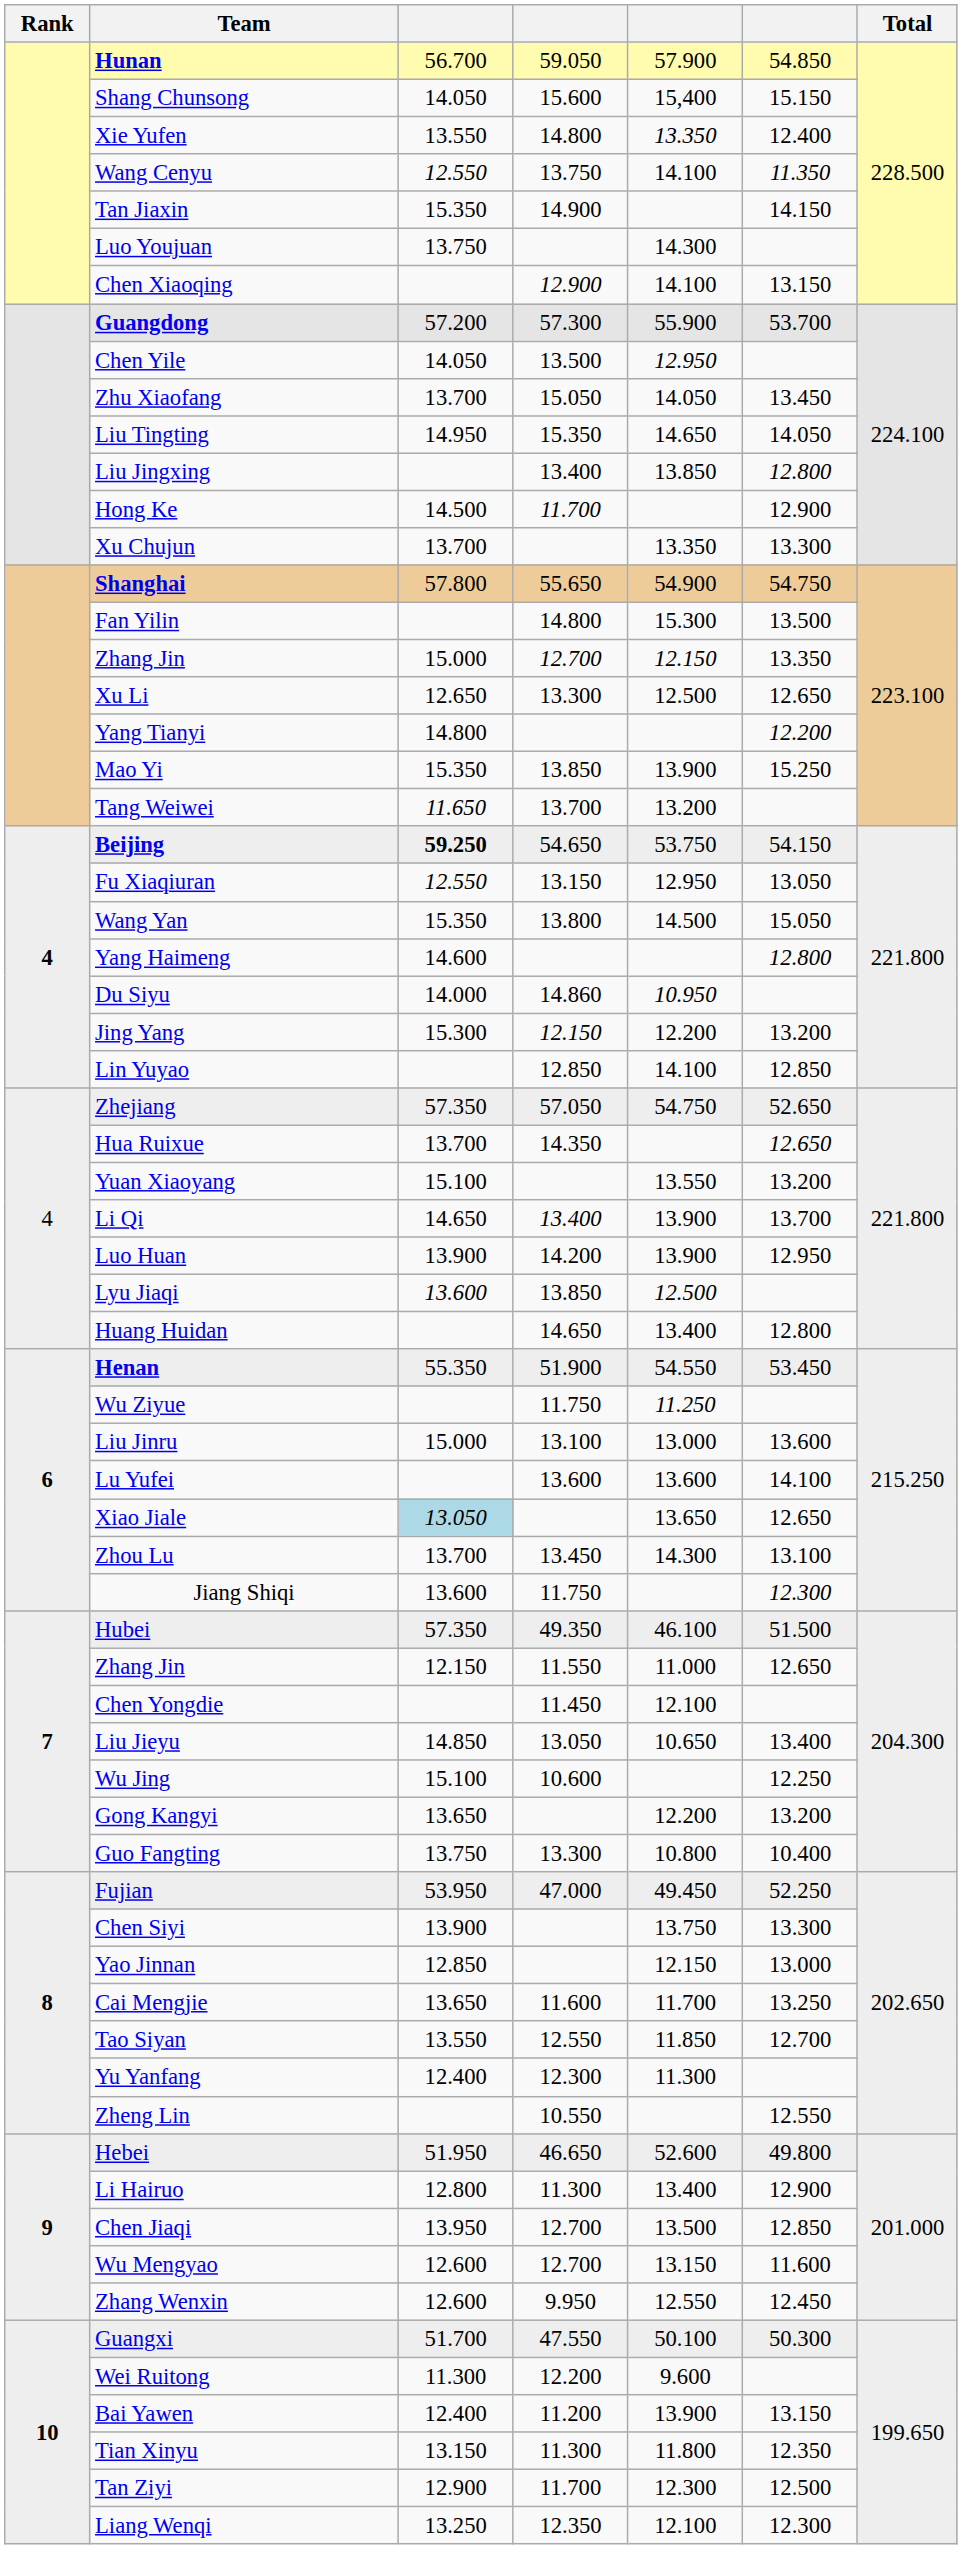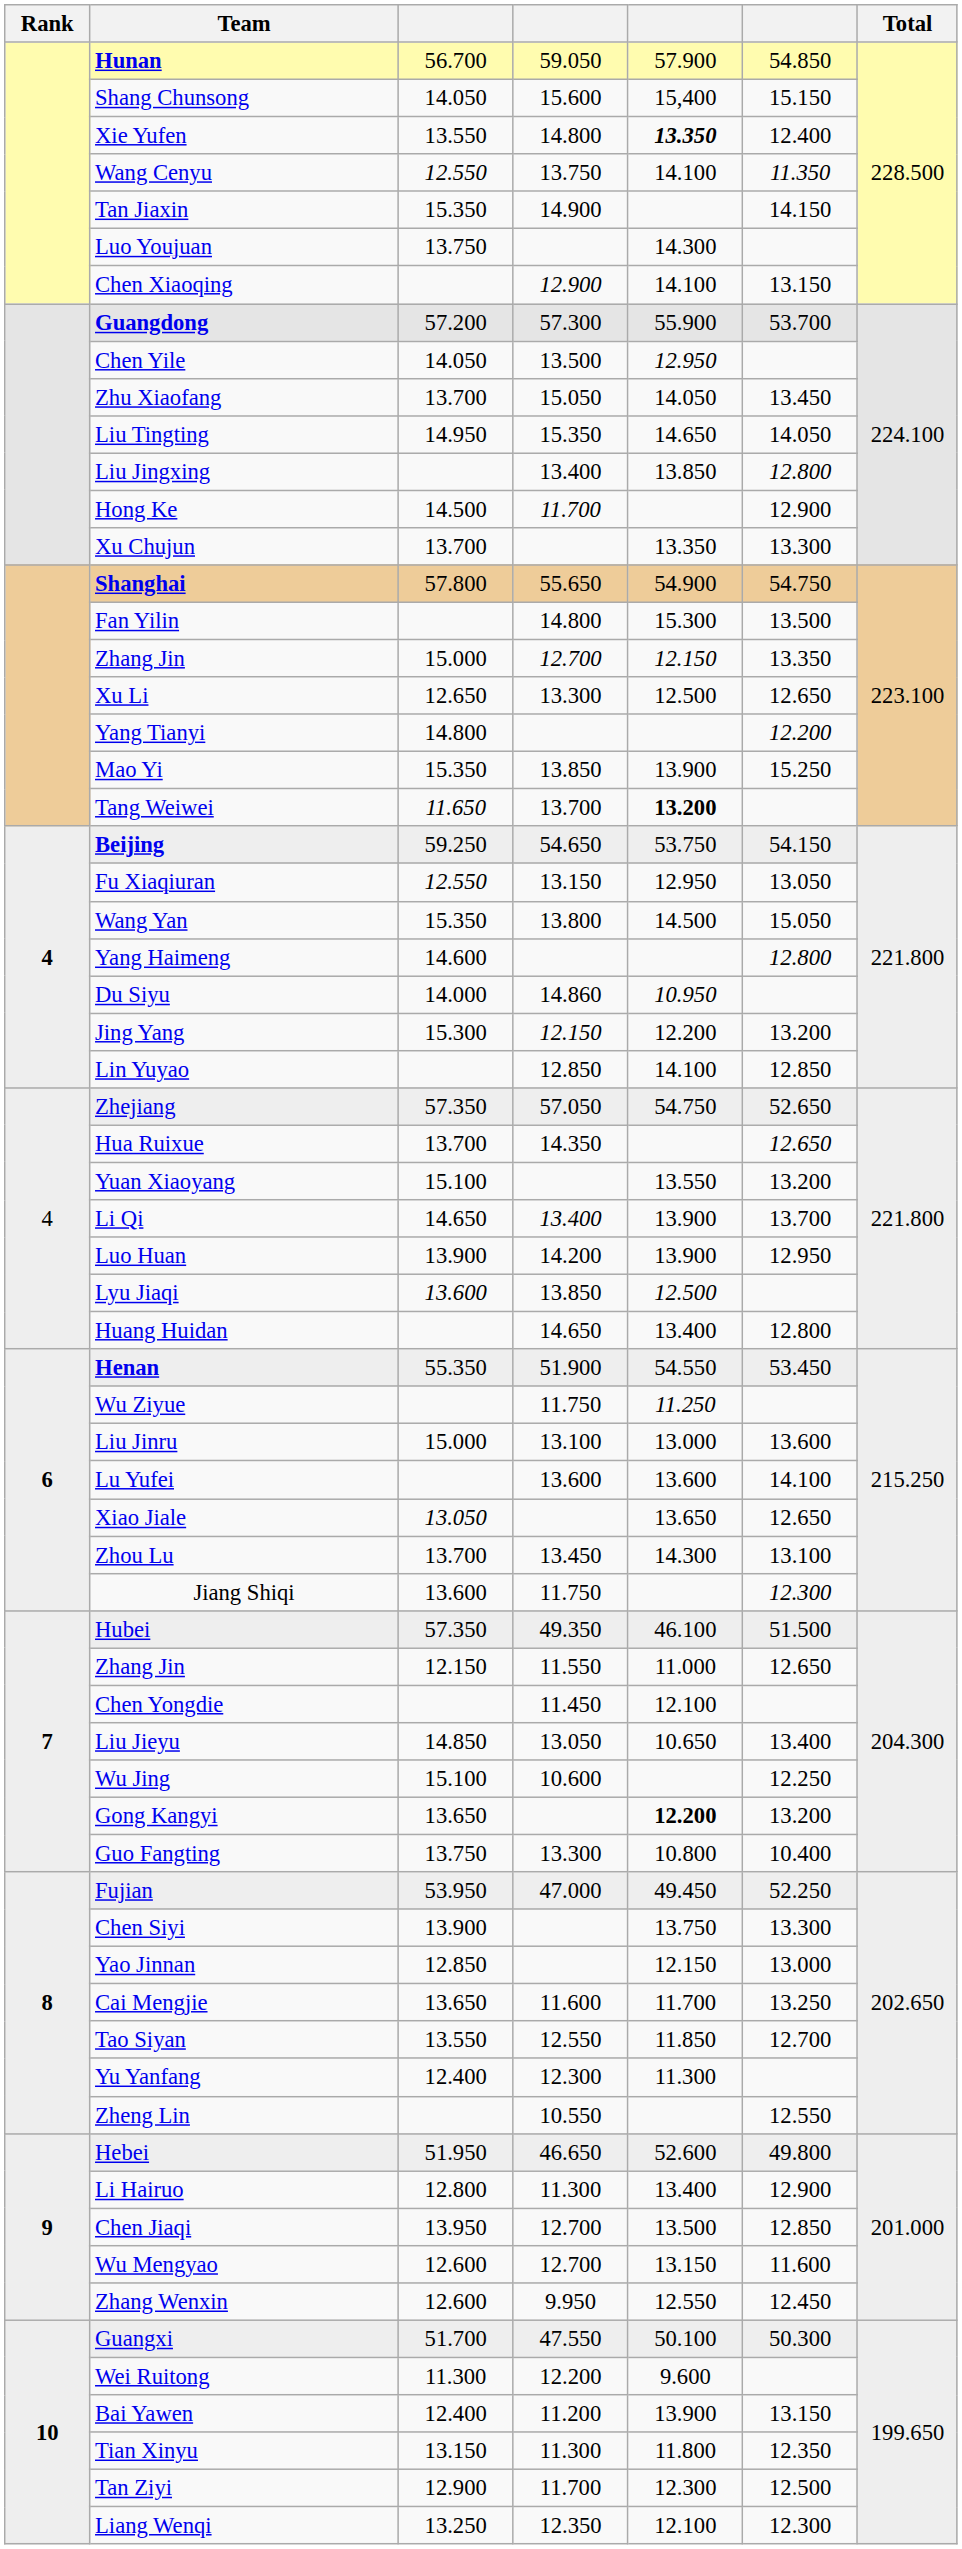(685, 135) normal -> (685, 135) bold
(685, 807) normal -> (685, 807) bold
(456, 844) bold -> (456, 844) normal
(456, 1517) lightblue background -> (456, 1517) no background
(685, 1815) normal -> (685, 1815) bold
